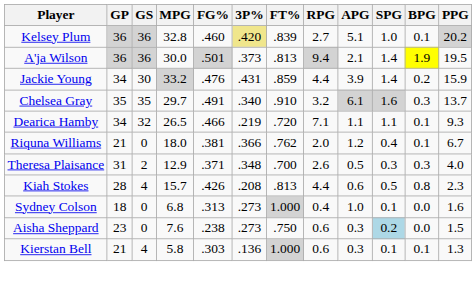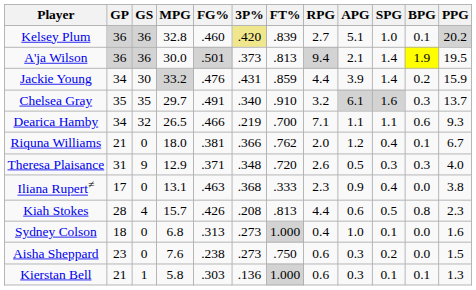(285, 121) .720 -> (285, 121) .700
(422, 121) 0.1 -> (422, 121) 0.6
(144, 164) 2 -> (144, 164) 9
(285, 164) .700 -> (285, 164) .720
+ row: (56, 187)
(389, 228) lightblue background -> (389, 253) no background
(144, 249) 4 -> (144, 274) 1
